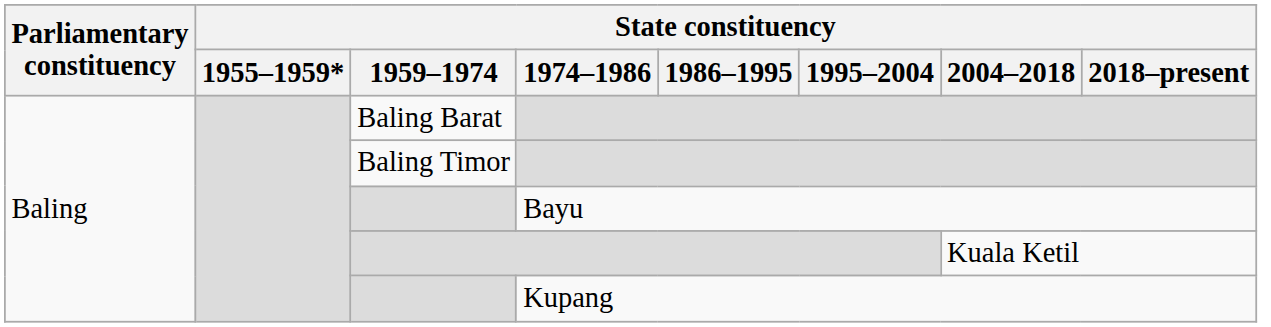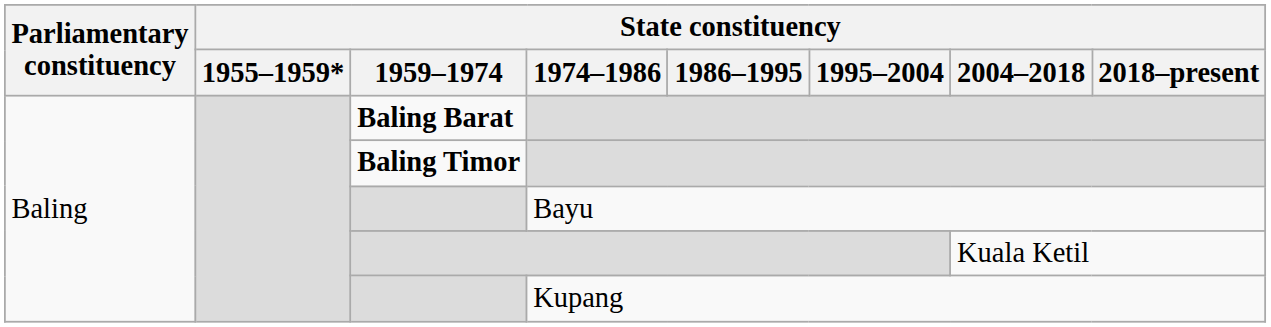(430, 117) normal -> (435, 117) bold
(434, 162) normal -> (439, 162) bold
